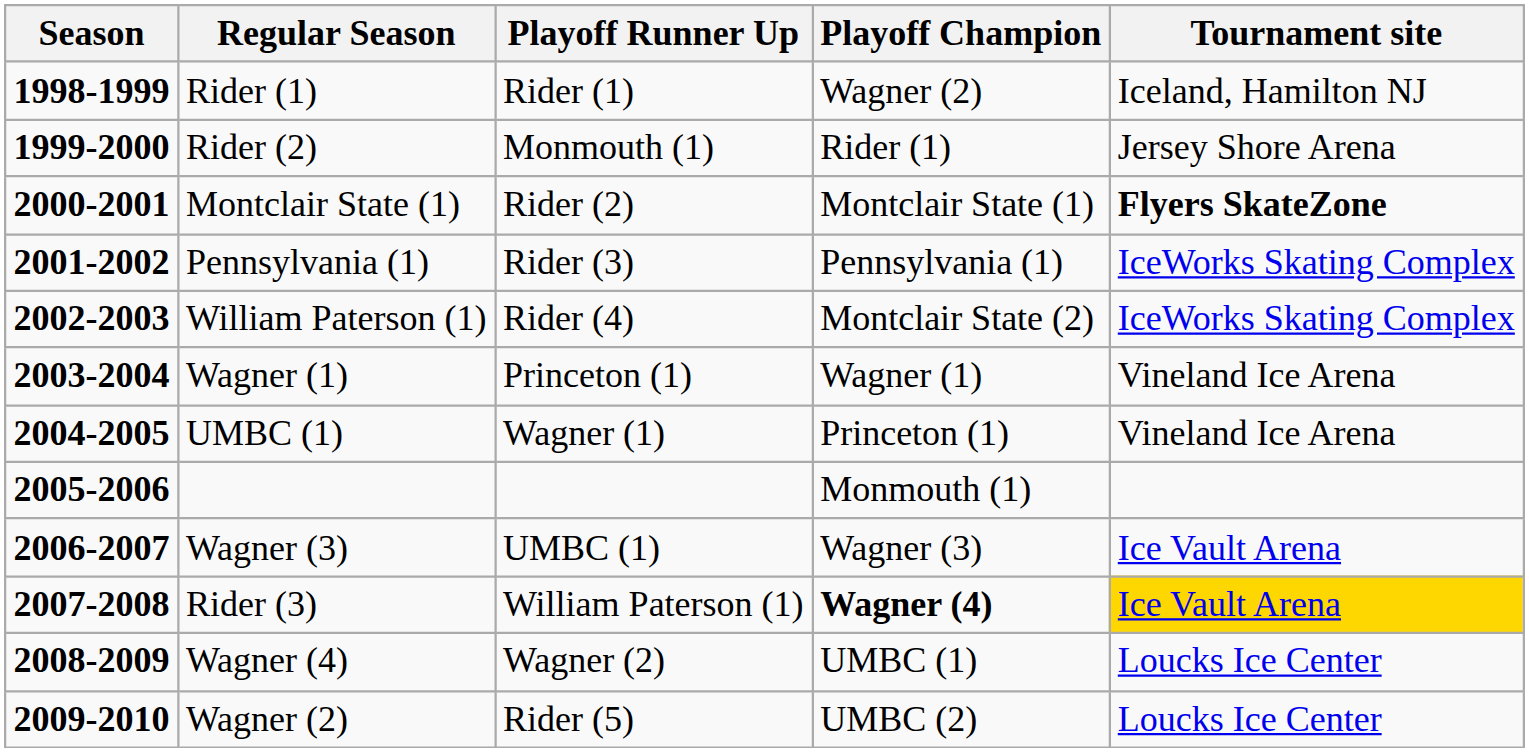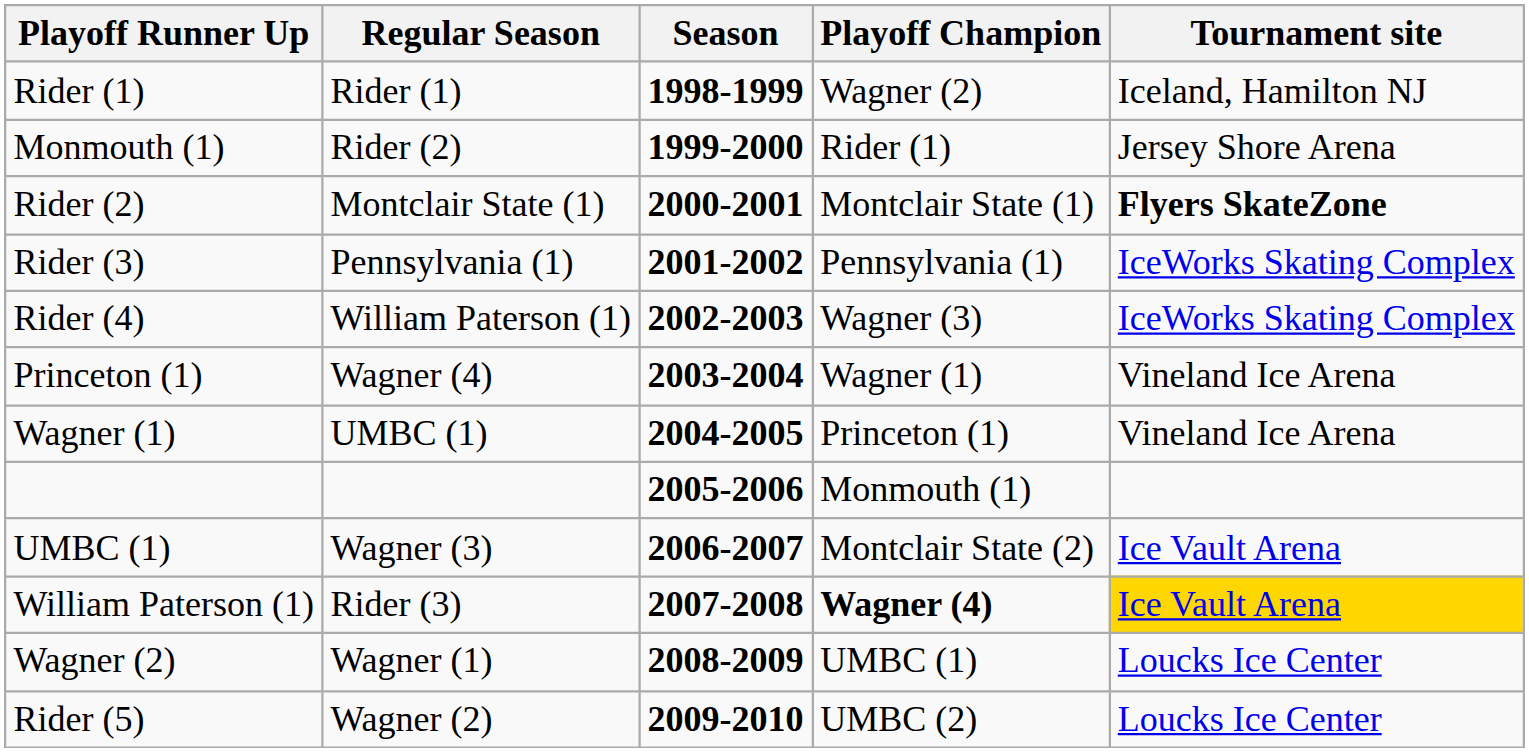columns swapped: (91, 33) <-> (653, 33)
(957, 318) Montclair State (2) -> (901, 318) Wagner (3)
(267, 375) Wagner (1) -> (412, 375) Wagner (4)
(901, 546) Wagner (3) -> (957, 546) Montclair State (2)
(267, 661) Wagner (4) -> (412, 661) Wagner (1)
